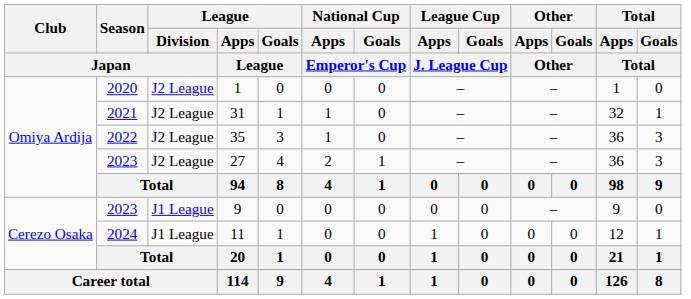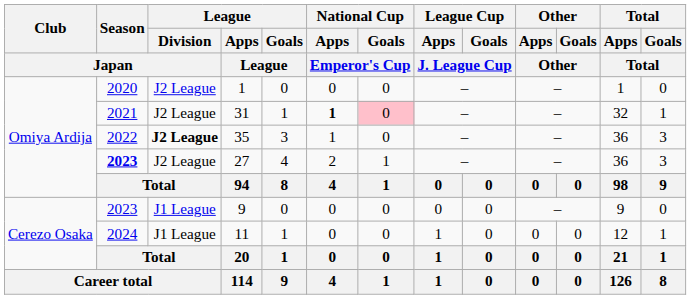(328, 112) normal -> (332, 112) bold
(382, 112) no background -> (386, 112) pink background
(183, 137) normal -> (185, 137) bold
(122, 161) normal -> (122, 161) bold
